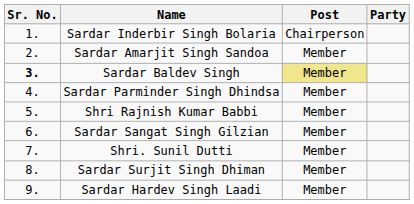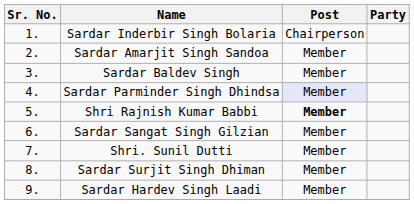(33, 73) bold -> (33, 73) normal
(325, 73) khaki background -> (325, 73) no background
(325, 92) no background -> (325, 92) lavender background
(325, 112) normal -> (325, 112) bold
